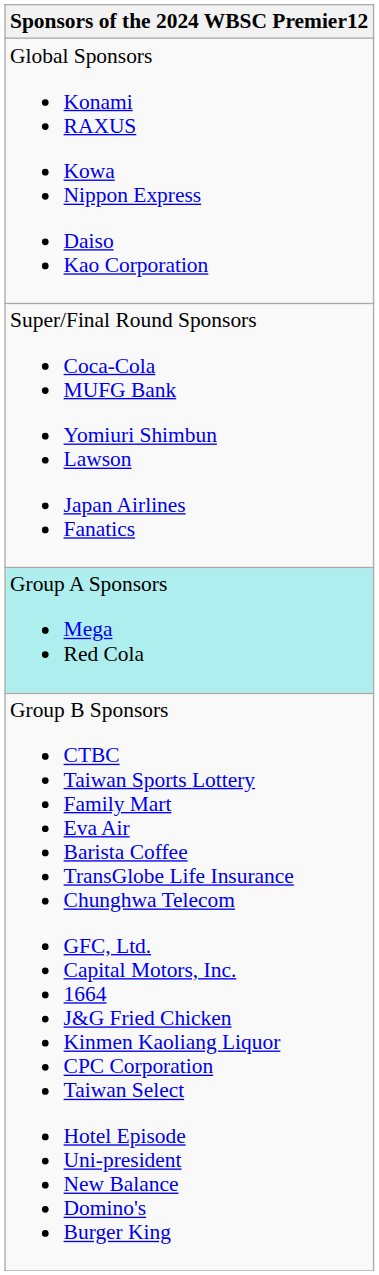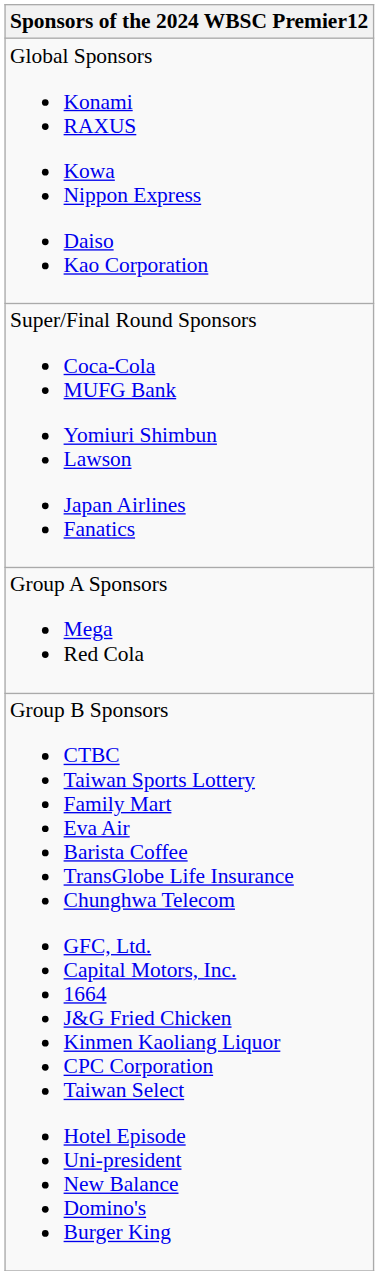(189, 619) paleturquoise background -> (189, 619) no background
